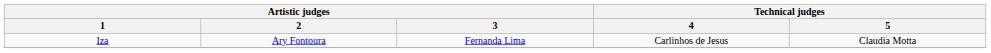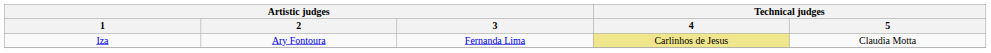(691, 40) no background -> (691, 40) khaki background
